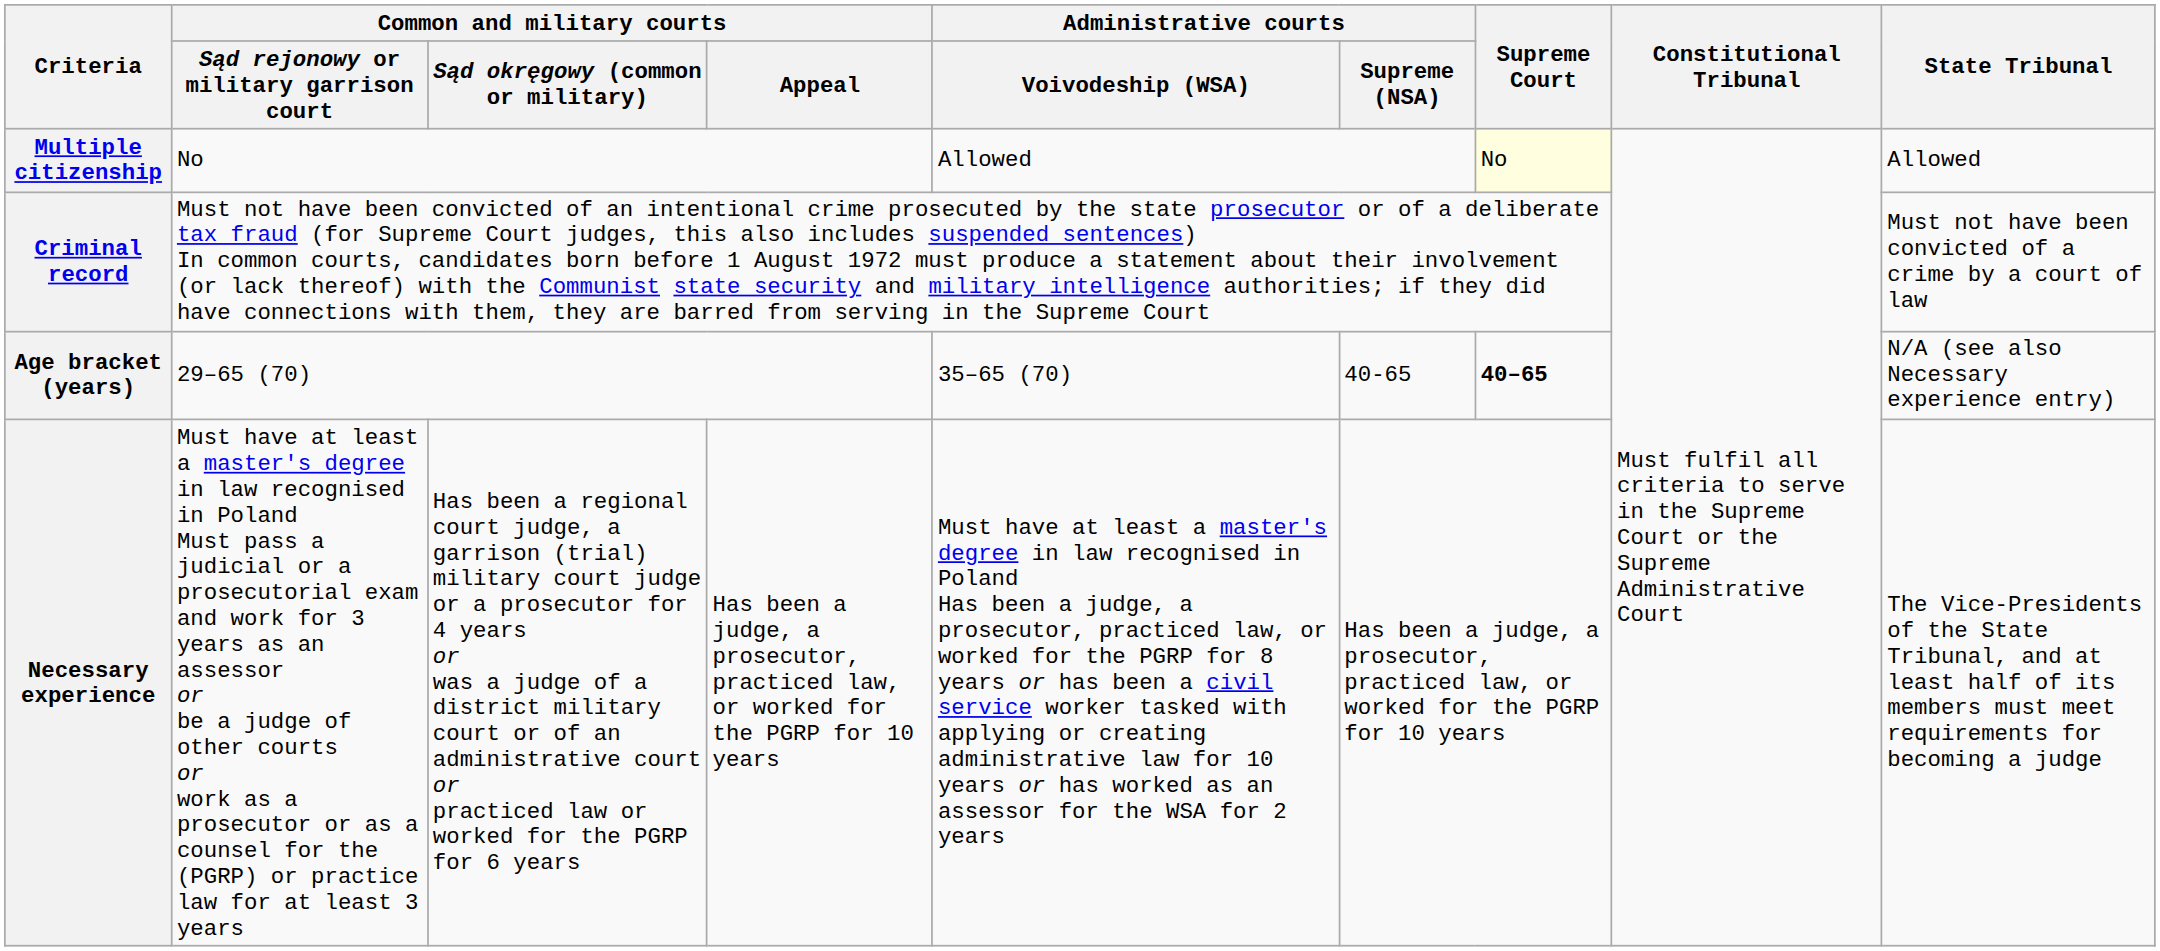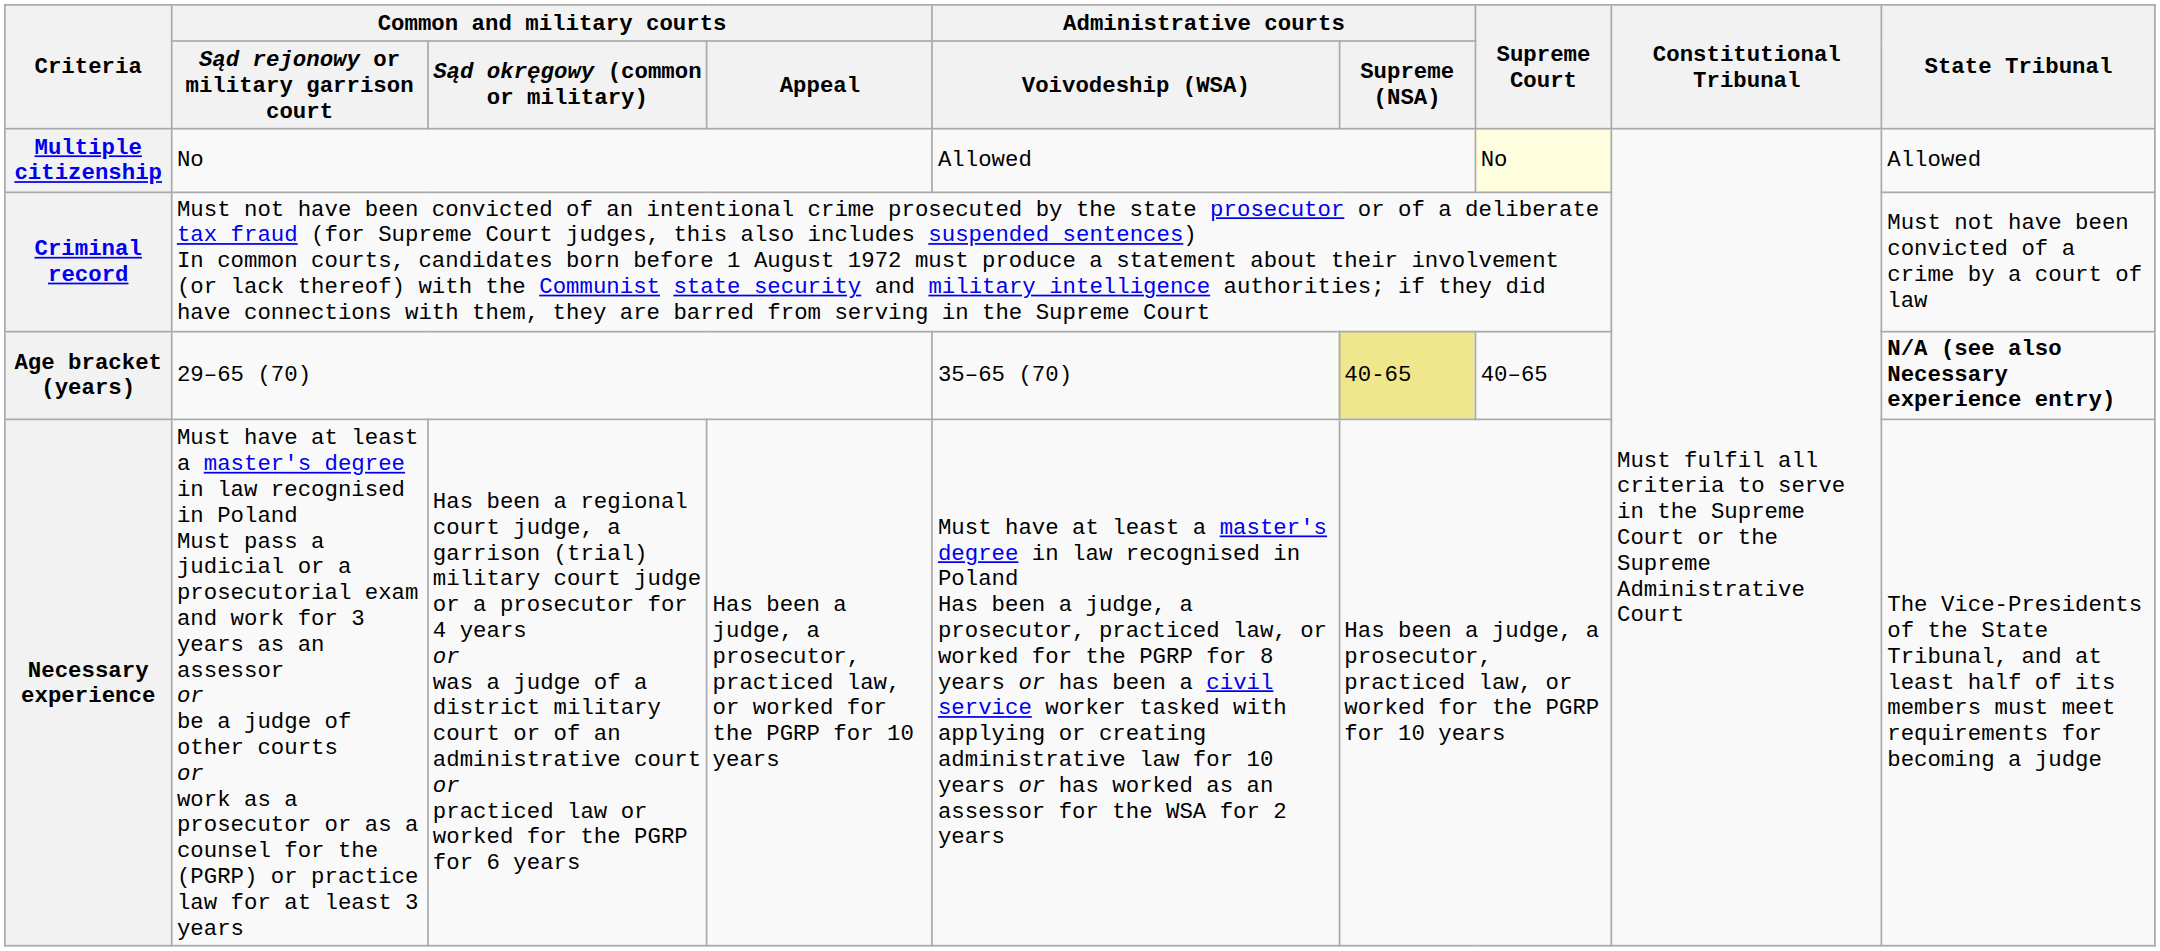(1378, 375) no background -> (1378, 375) khaki background
(1514, 375) bold -> (1514, 375) normal
(2001, 375) normal -> (2001, 375) bold
